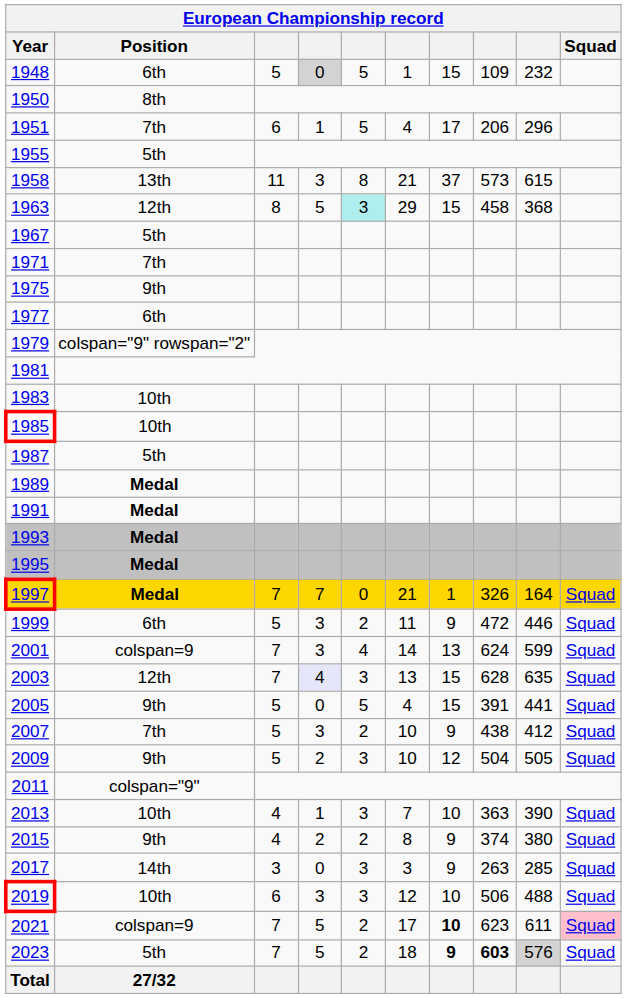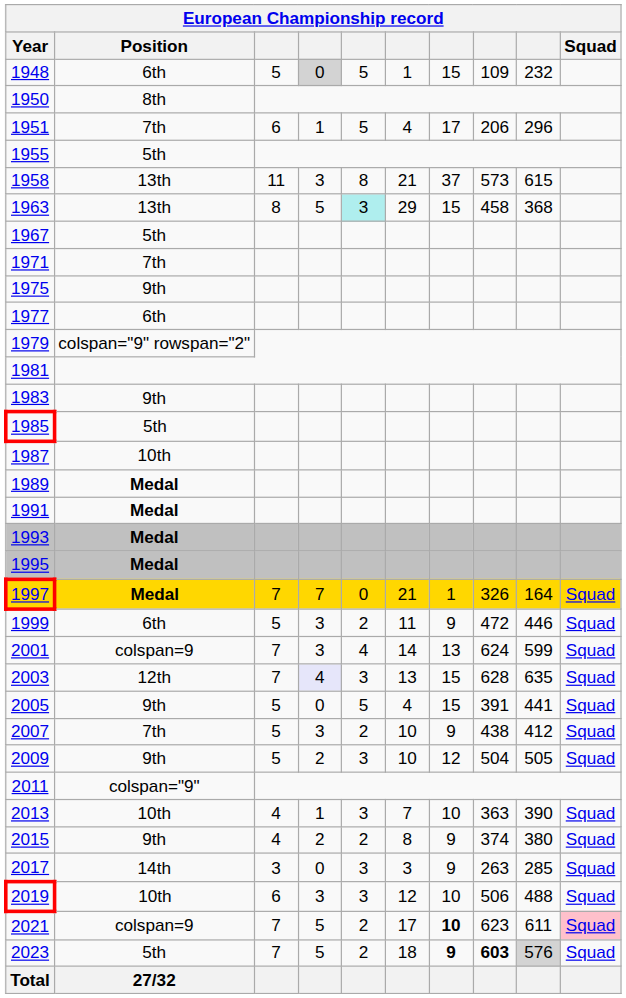(154, 208) 12th -> (154, 208) 13th
(154, 398) 10th -> (154, 398) 9th
(155, 427) 10th -> (155, 427) 5th
(154, 456) 5th -> (154, 456) 10th
